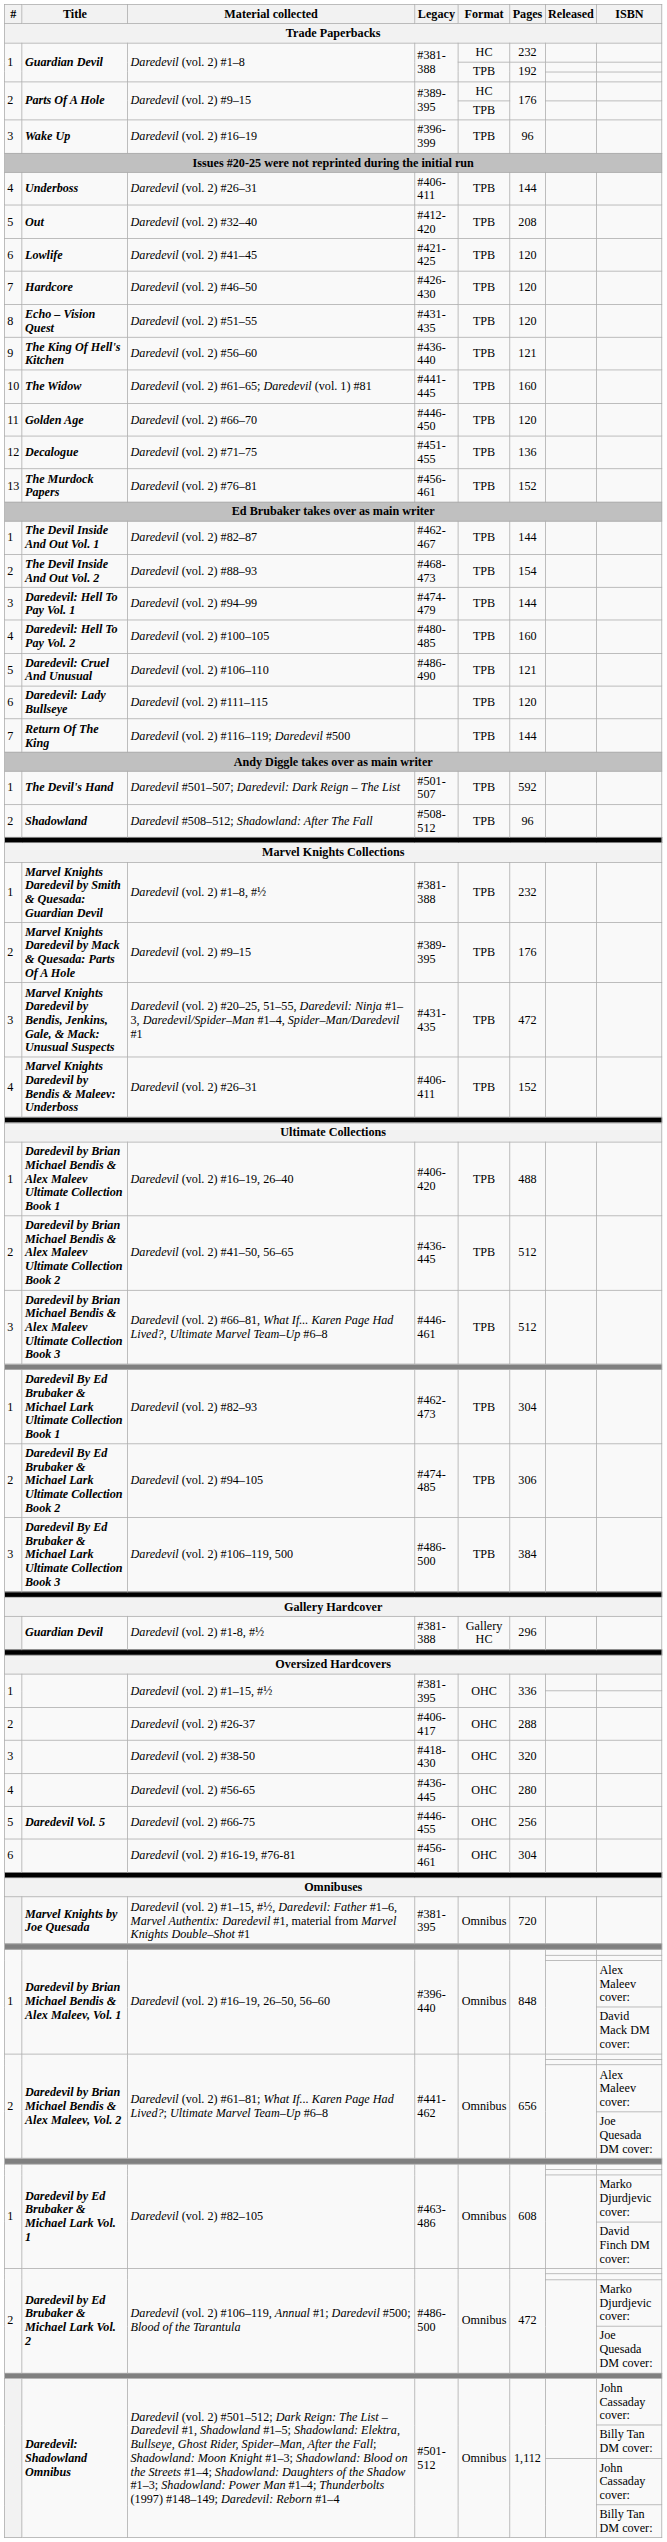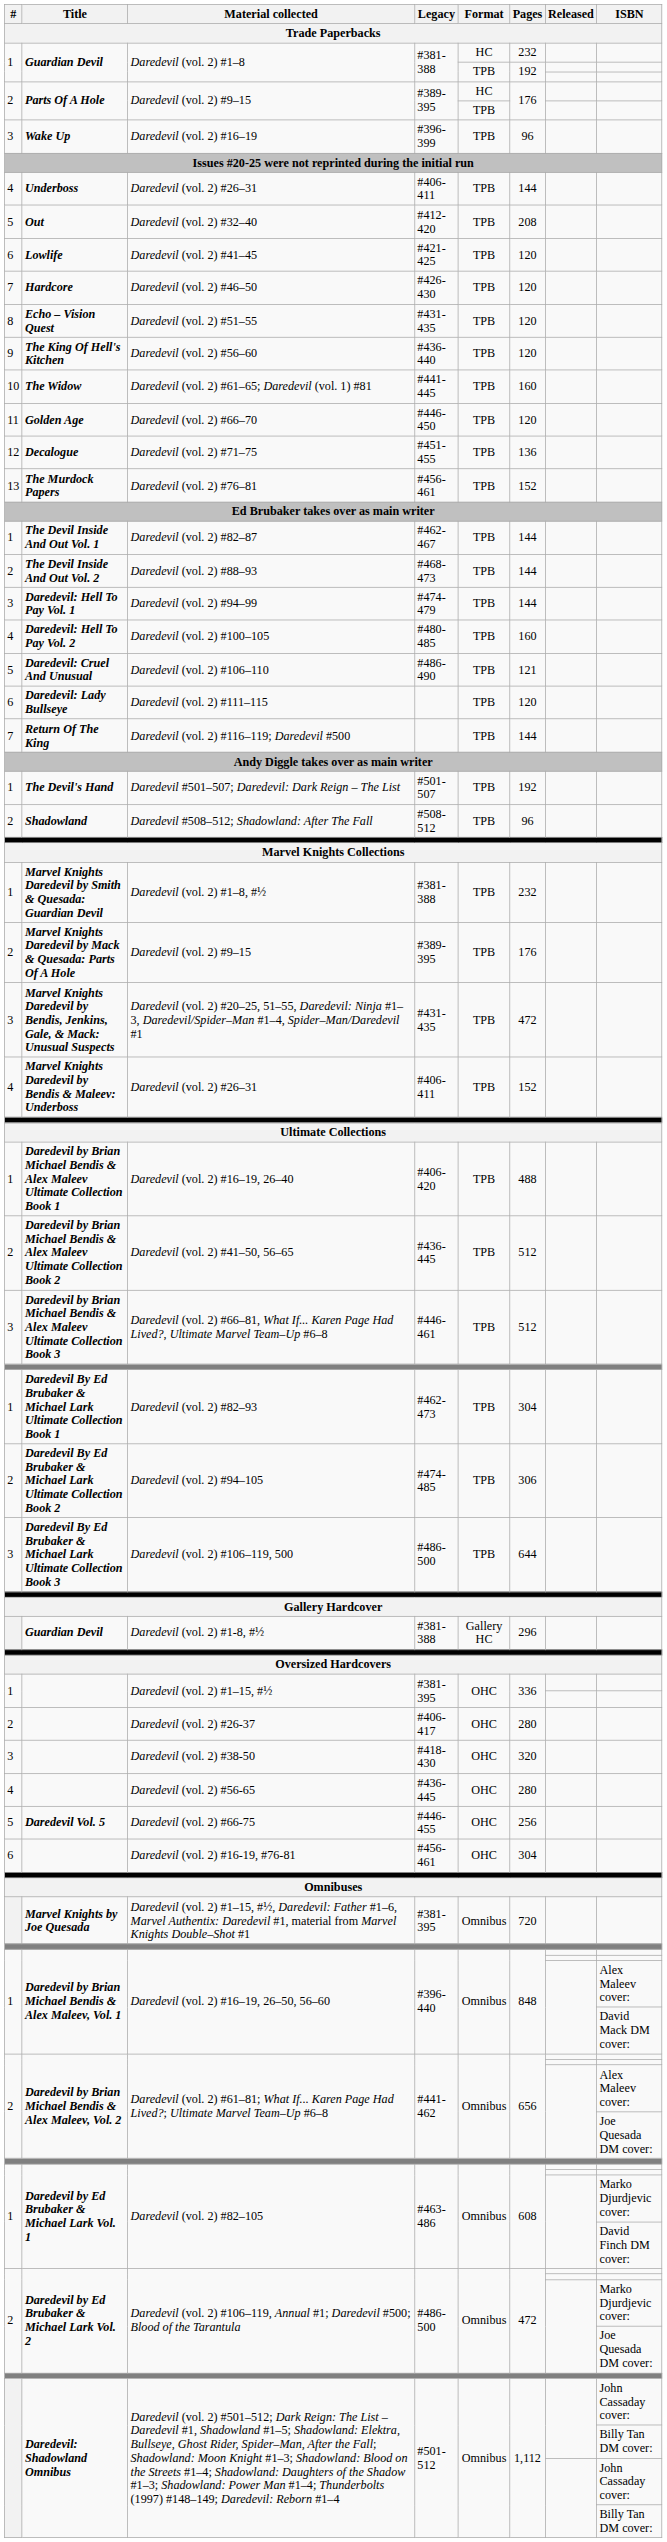(527, 353) 121 -> (527, 353) 120
(527, 570) 154 -> (527, 570) 144
(527, 787) 592 -> (527, 787) 192
(527, 1554) 384 -> (527, 1554) 644
(527, 1723) 288 -> (527, 1723) 280
